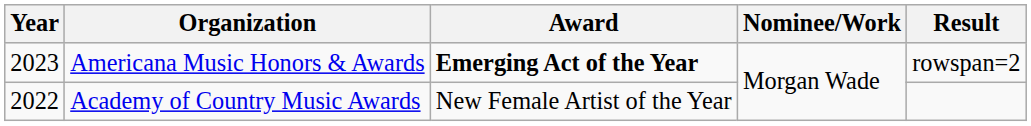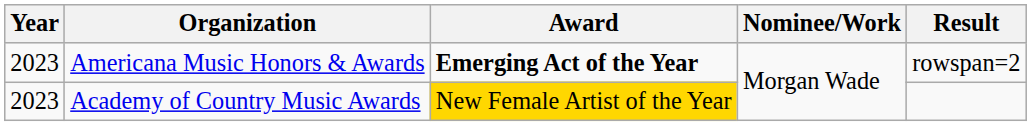(35, 100) 2022 -> (35, 100) 2023
(584, 100) no background -> (584, 100) gold background
